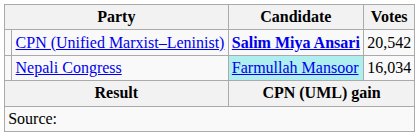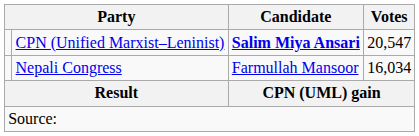(389, 42) 20,542 -> (389, 42) 20,547
(295, 67) paleturquoise background -> (295, 67) no background
